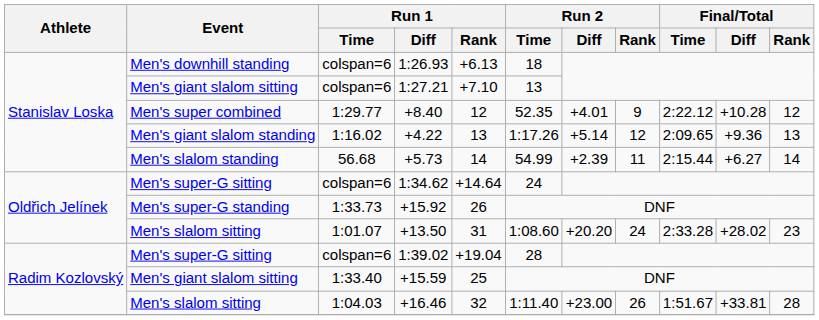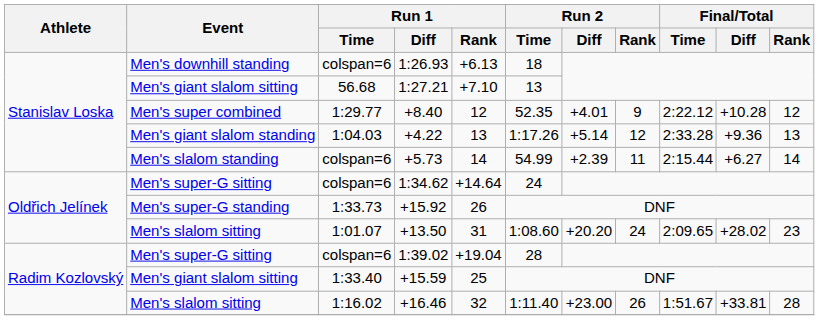(357, 87) colspan=6 -> (357, 87) 56.68
(357, 135) 1:16.02 -> (357, 135) 1:04.03
(688, 135) 2:09.65 -> (688, 135) 2:33.28
(357, 159) 56.68 -> (357, 159) colspan=6
(688, 231) 2:33.28 -> (688, 231) 2:09.65
(357, 302) 1:04.03 -> (357, 302) 1:16.02
